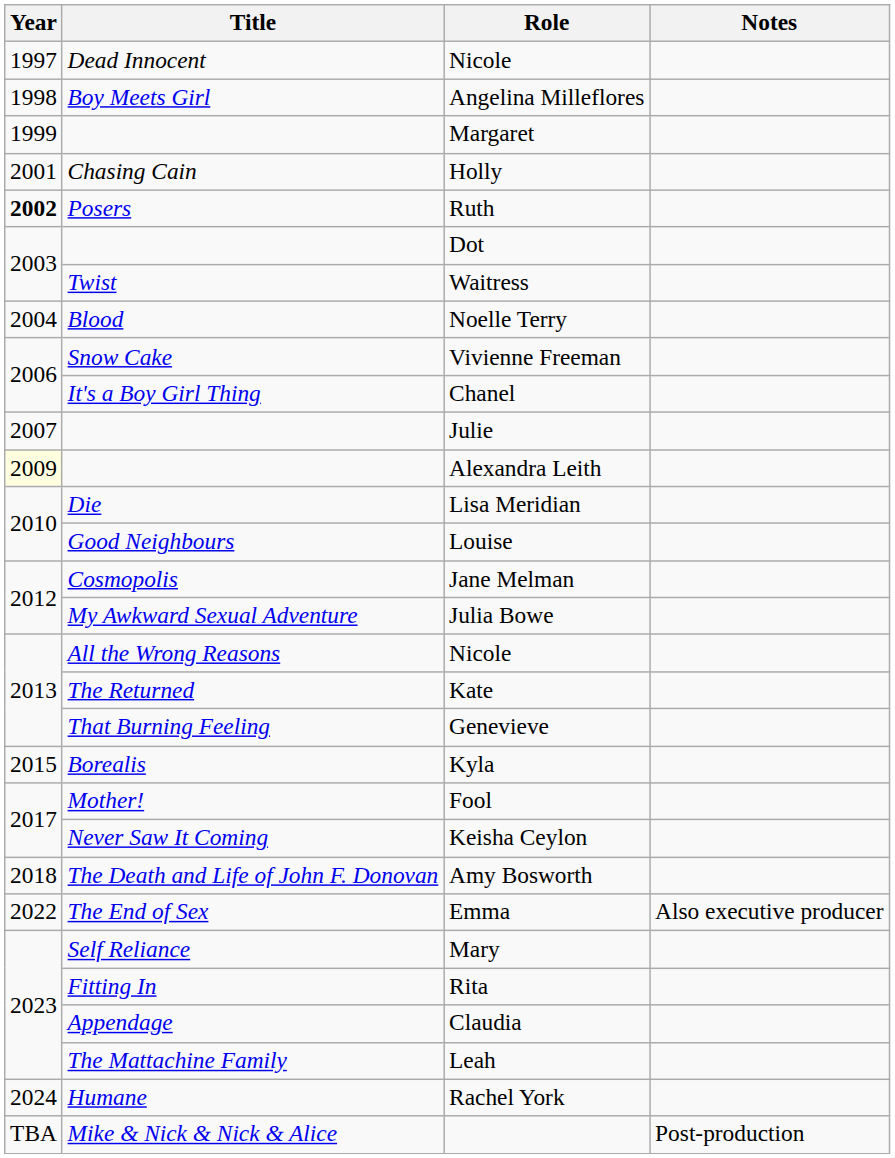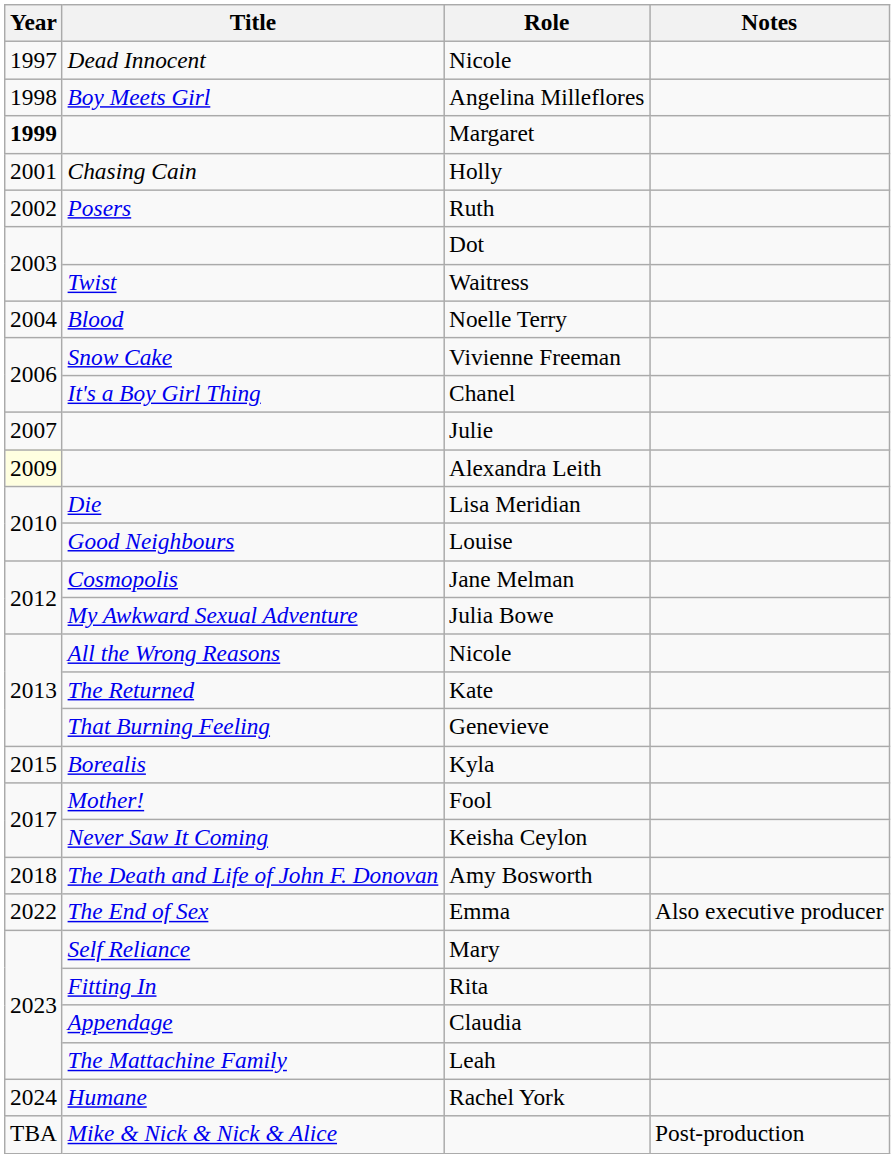(33, 134) normal -> (33, 134) bold
(33, 208) bold -> (33, 208) normal
